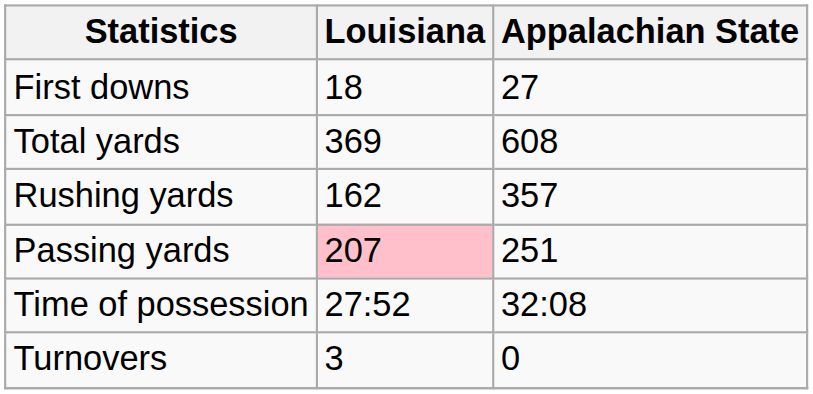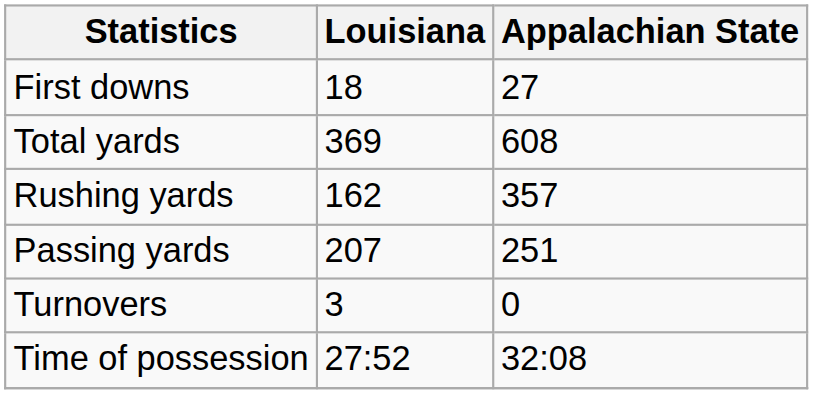(353, 250) pink background -> (353, 250) no background
rows swapped: (90, 359) <-> (161, 304)
